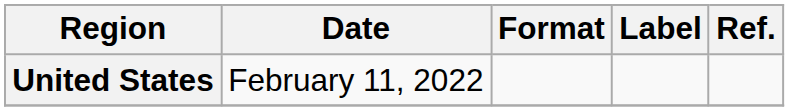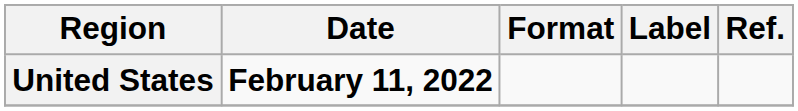(356, 79) normal -> (361, 79) bold
